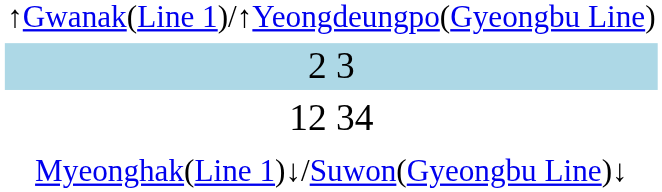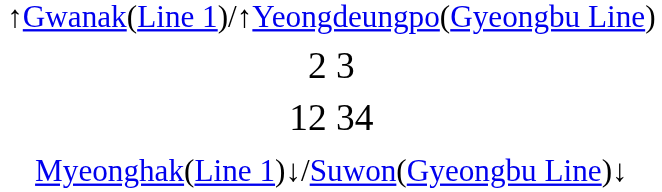(331, 65) lightblue background -> (331, 65) no background
